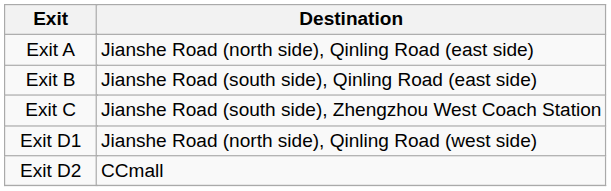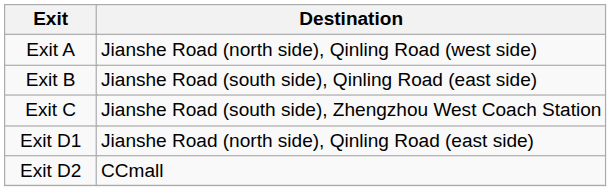(317, 49) Jianshe Road (north side), Qinling Road (east side) -> (319, 49) Jianshe Road (north side), Qinling Road (west side)
(319, 140) Jianshe Road (north side), Qinling Road (west side) -> (317, 140) Jianshe Road (north side), Qinling Road (east side)
